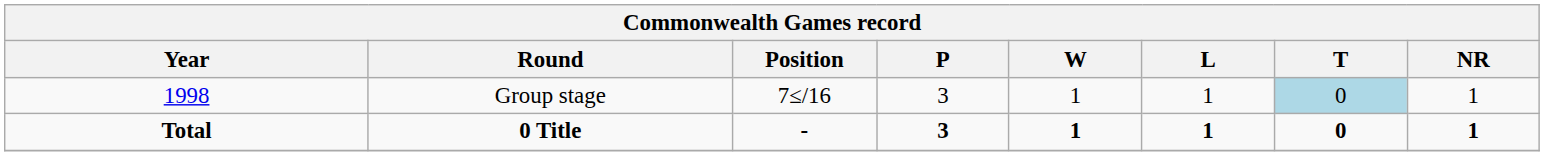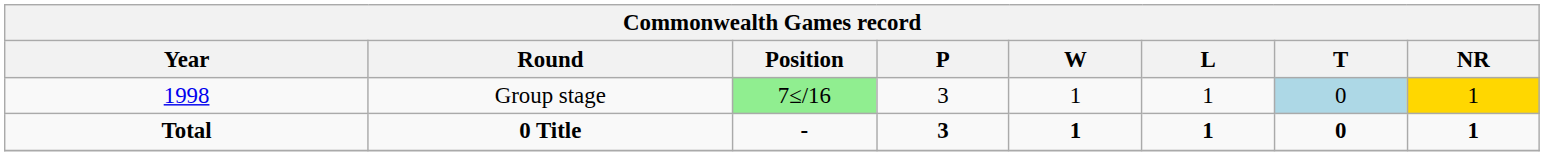(804, 95) no background -> (804, 95) lightgreen background
(1473, 95) no background -> (1473, 95) gold background
